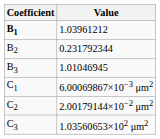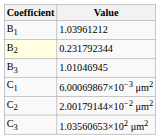(12, 30) bold -> (12, 30) normal
(12, 49) no background -> (12, 49) lightyellow background
